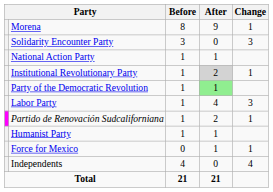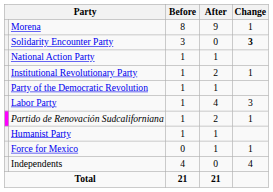(250, 42) normal -> (250, 42) bold
(216, 73) lightgrey background -> (216, 73) no background
(216, 88) lightgreen background -> (216, 88) no background
